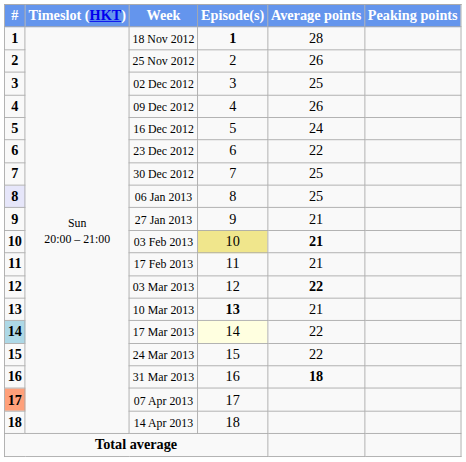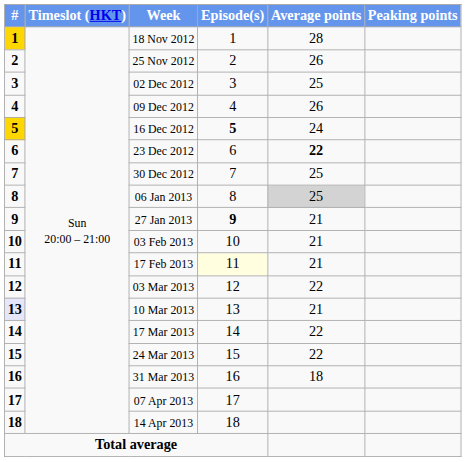(15, 38) no background -> (15, 38) gold background
(233, 38) bold -> (233, 38) normal
(15, 128) no background -> (15, 128) gold background
(233, 128) normal -> (233, 128) bold
(316, 151) normal -> (316, 151) bold
(15, 196) lavender background -> (15, 196) no background
(316, 196) no background -> (316, 196) lightgrey background
(233, 219) normal -> (233, 219) bold
(233, 241) khaki background -> (233, 241) no background
(316, 241) bold -> (316, 241) normal
(233, 264) no background -> (233, 264) lightyellow background
(316, 286) bold -> (316, 286) normal
(15, 309) no background -> (15, 309) lavender background
(233, 309) bold -> (233, 309) normal
(15, 331) lightblue background -> (15, 331) no background
(233, 331) lightyellow background -> (233, 331) no background
(316, 377) bold -> (316, 377) normal
(15, 399) lightsalmon background -> (15, 399) no background
